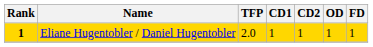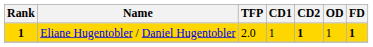(300, 32) normal -> (300, 32) bold
(352, 32) normal -> (352, 32) bold
